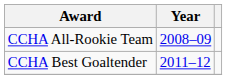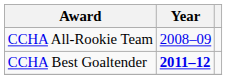(185, 62) normal -> (185, 62) bold
